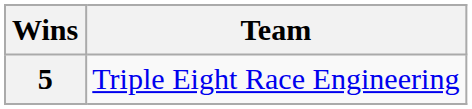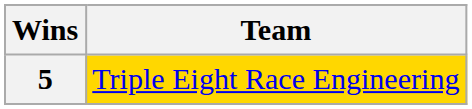(276, 79) no background -> (276, 79) gold background
